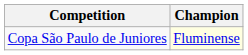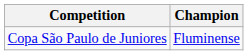(207, 38) lightyellow background -> (207, 38) no background
